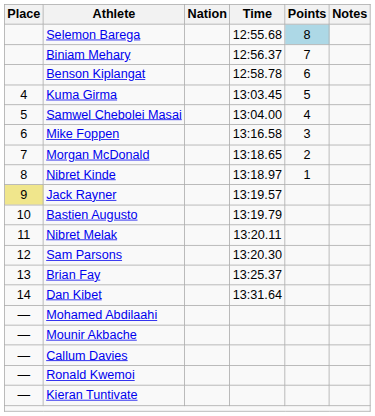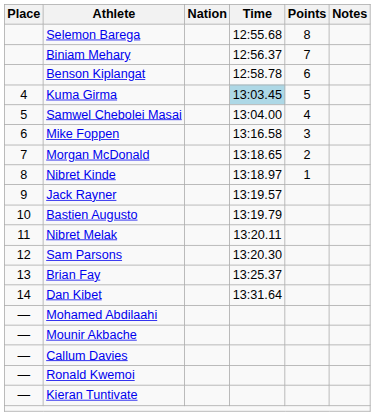(307, 34) lightblue background -> (307, 34) no background
(257, 94) no background -> (257, 94) lightblue background
(24, 194) khaki background -> (24, 194) no background
